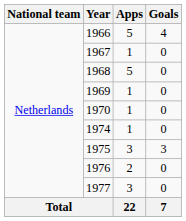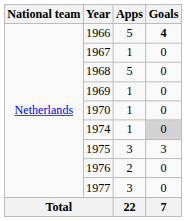(164, 33) normal -> (164, 33) bold
(164, 129) no background -> (164, 129) lightgrey background
